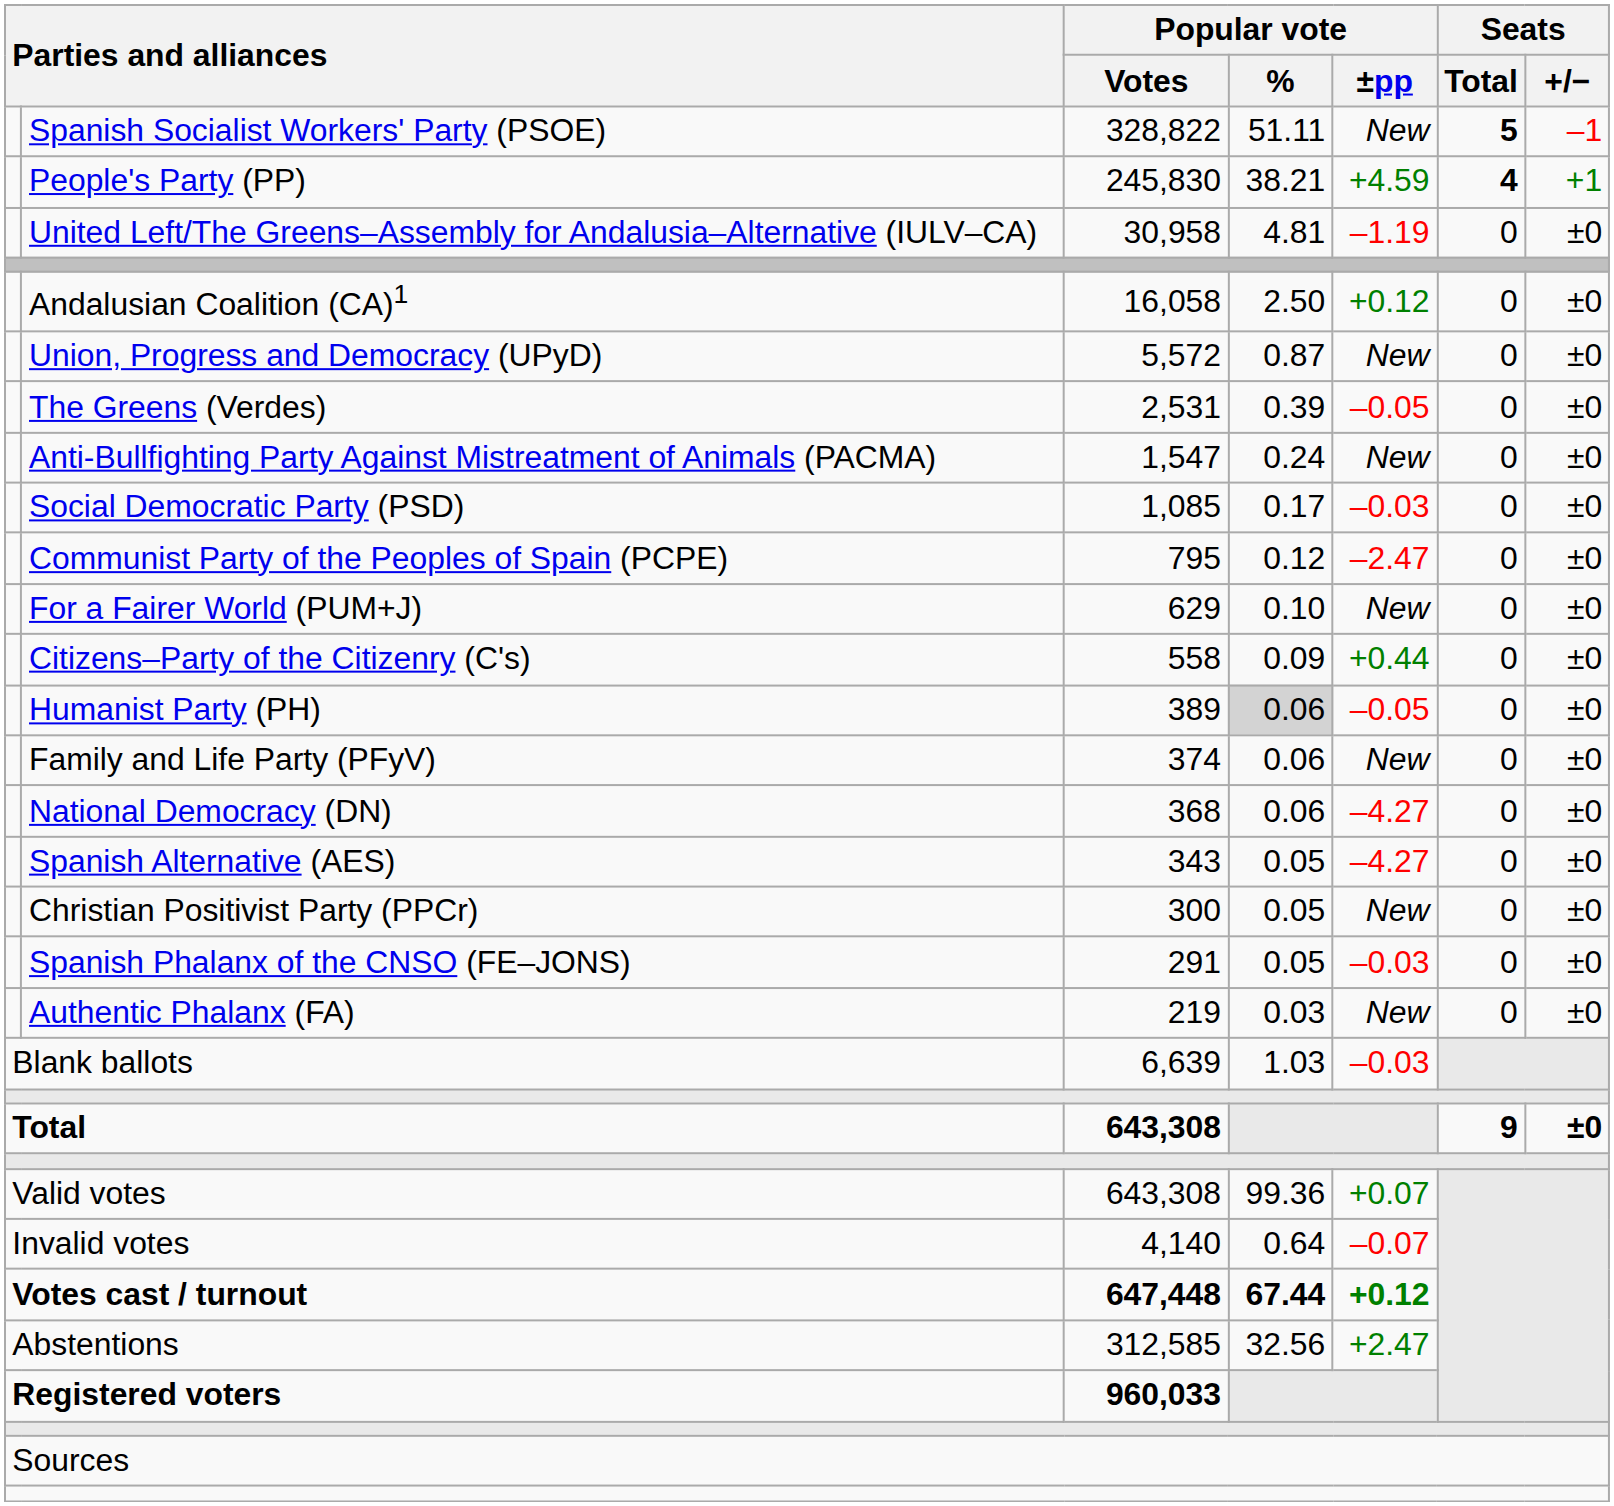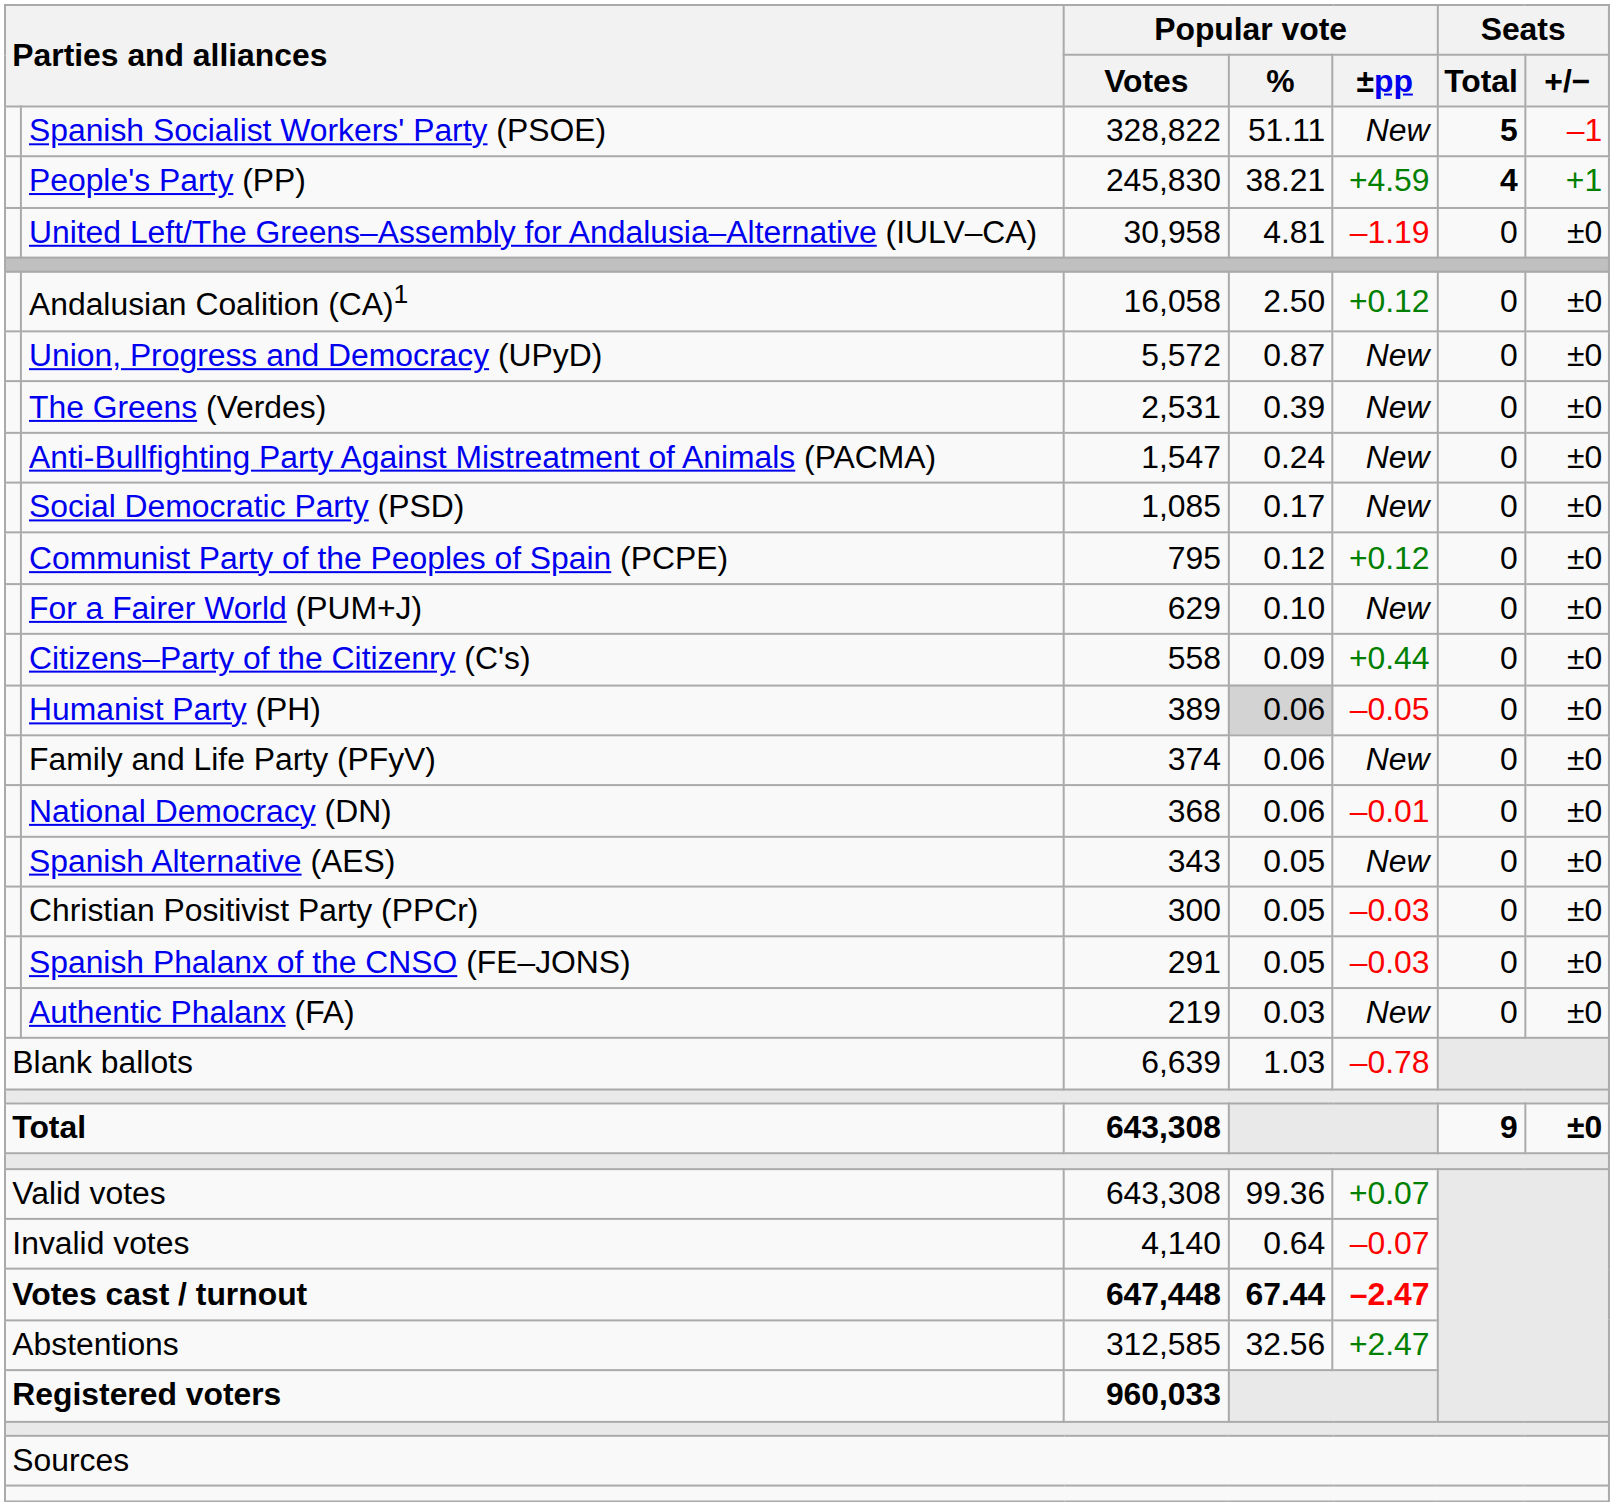(1390, 406) –0.05 -> (1398, 406) New
(1390, 507) –0.03 -> (1398, 507) New
(1390, 557) –2.47 -> (1389, 557) +0.12
(1390, 810) –4.27 -> (1390, 810) –0.01
(1390, 860) –4.27 -> (1398, 860) New
(1398, 911) New -> (1390, 911) –0.03
(1390, 1062) –0.03 -> (1390, 1062) –0.78
(1389, 1294) +0.12 -> (1390, 1294) –2.47
